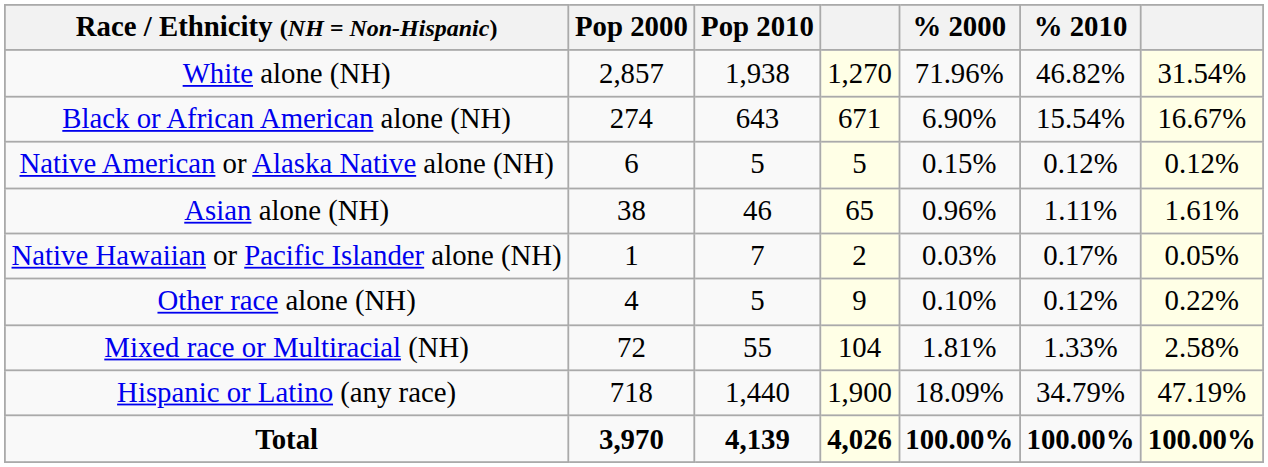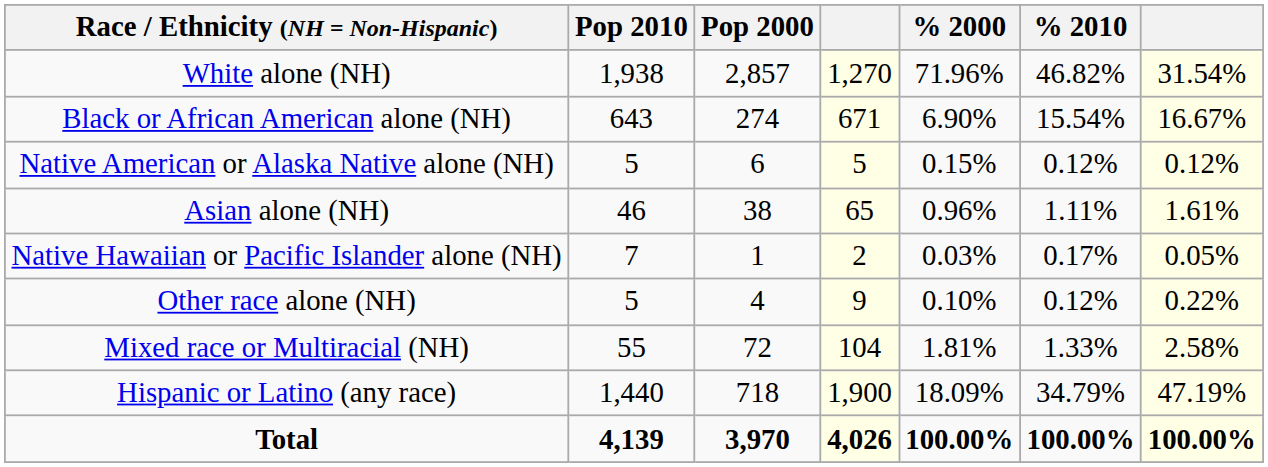columns swapped: (631, 27) <-> (757, 27)
